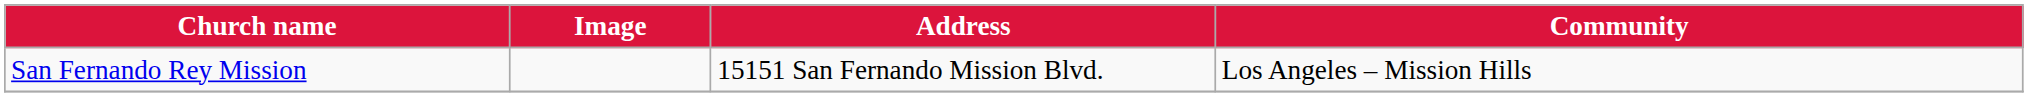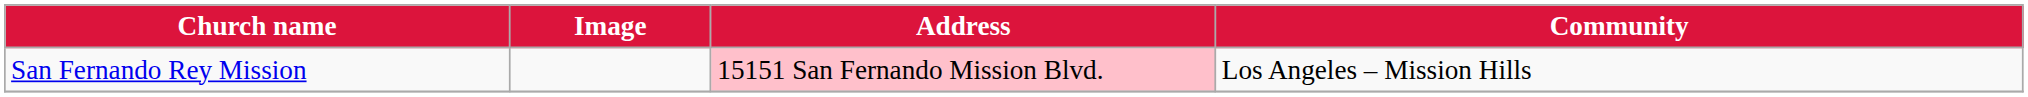(910, 69) no background -> (910, 69) pink background
